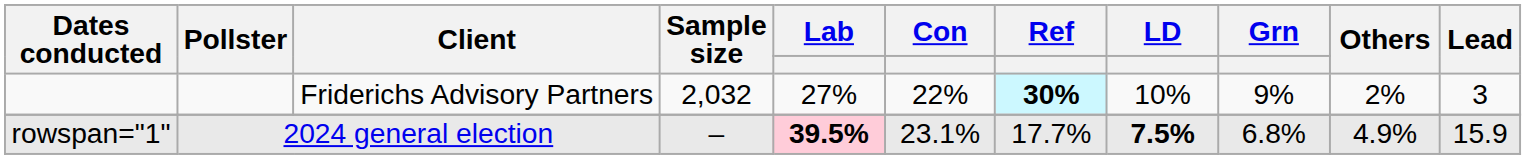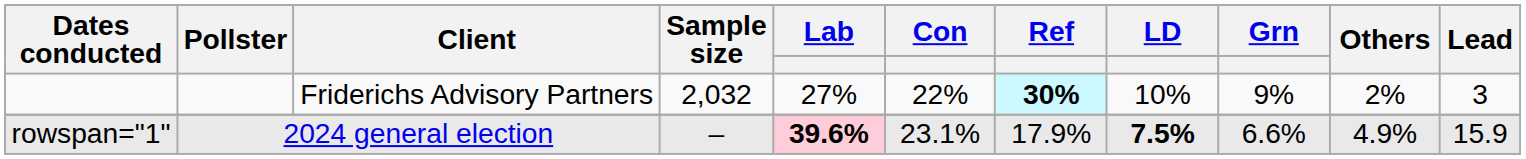(829, 134) 39.5% -> (829, 134) 39.6%
(1051, 134) 17.7% -> (1051, 134) 17.9%
(1274, 134) 6.8% -> (1274, 134) 6.6%
